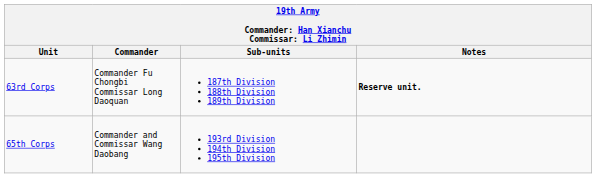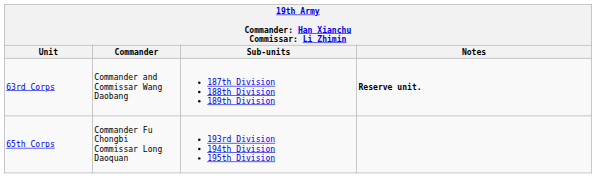(128, 87) Commander Fu Chongbi Commissar Long Daoquan -> (128, 87) Commander and Commissar Wang Daobang
(128, 144) Commander and Commissar Wang Daobang -> (128, 144) Commander Fu Chongbi Commissar Long Daoquan
